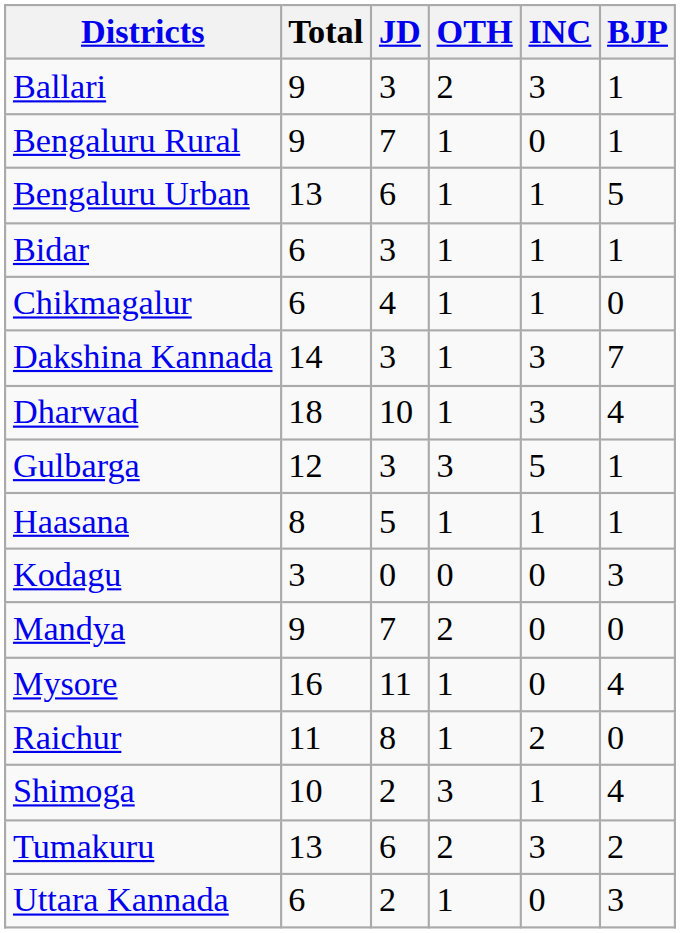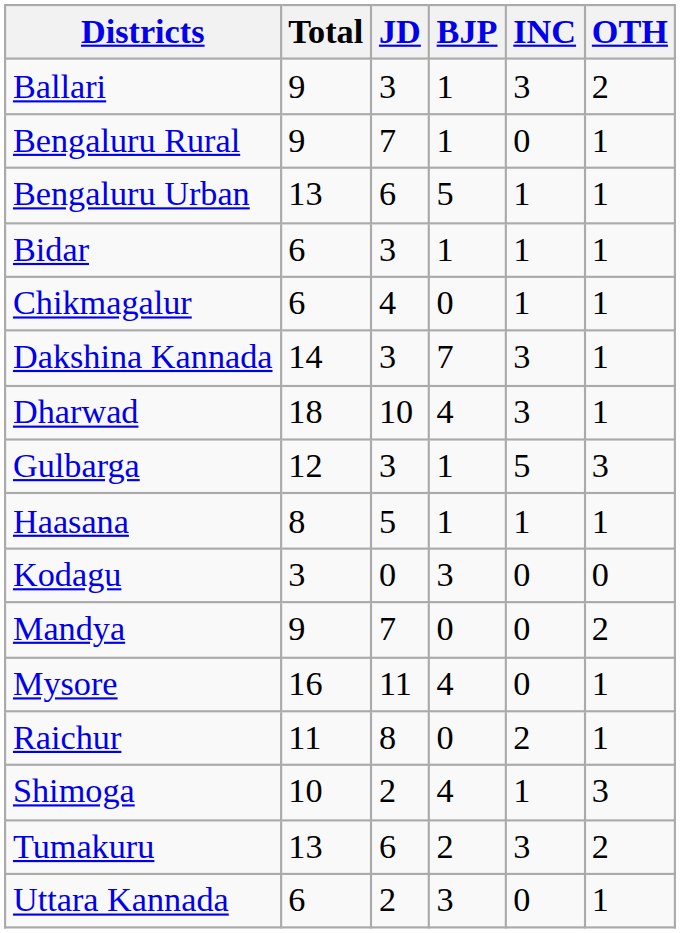columns swapped: (638, 31) <-> (475, 31)
